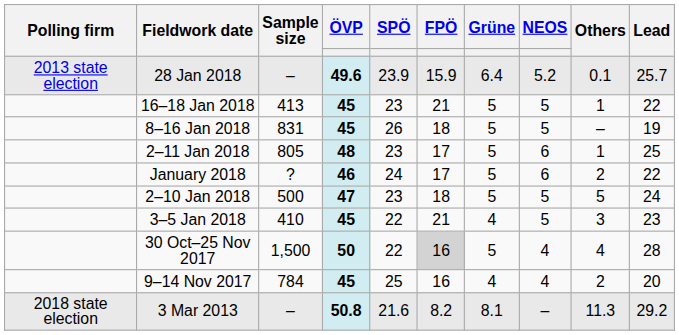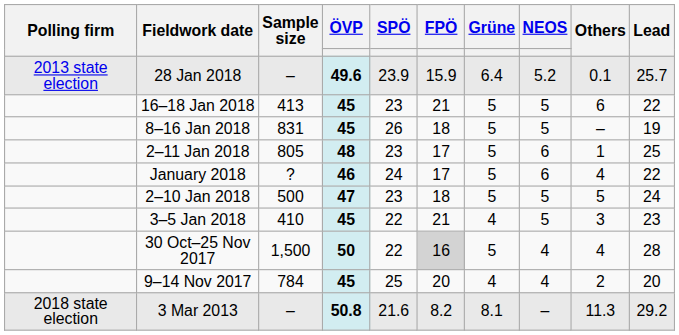(600, 106) 1 -> (600, 106) 6
(600, 174) 2 -> (600, 174) 4
(441, 281) 16 -> (441, 281) 20
